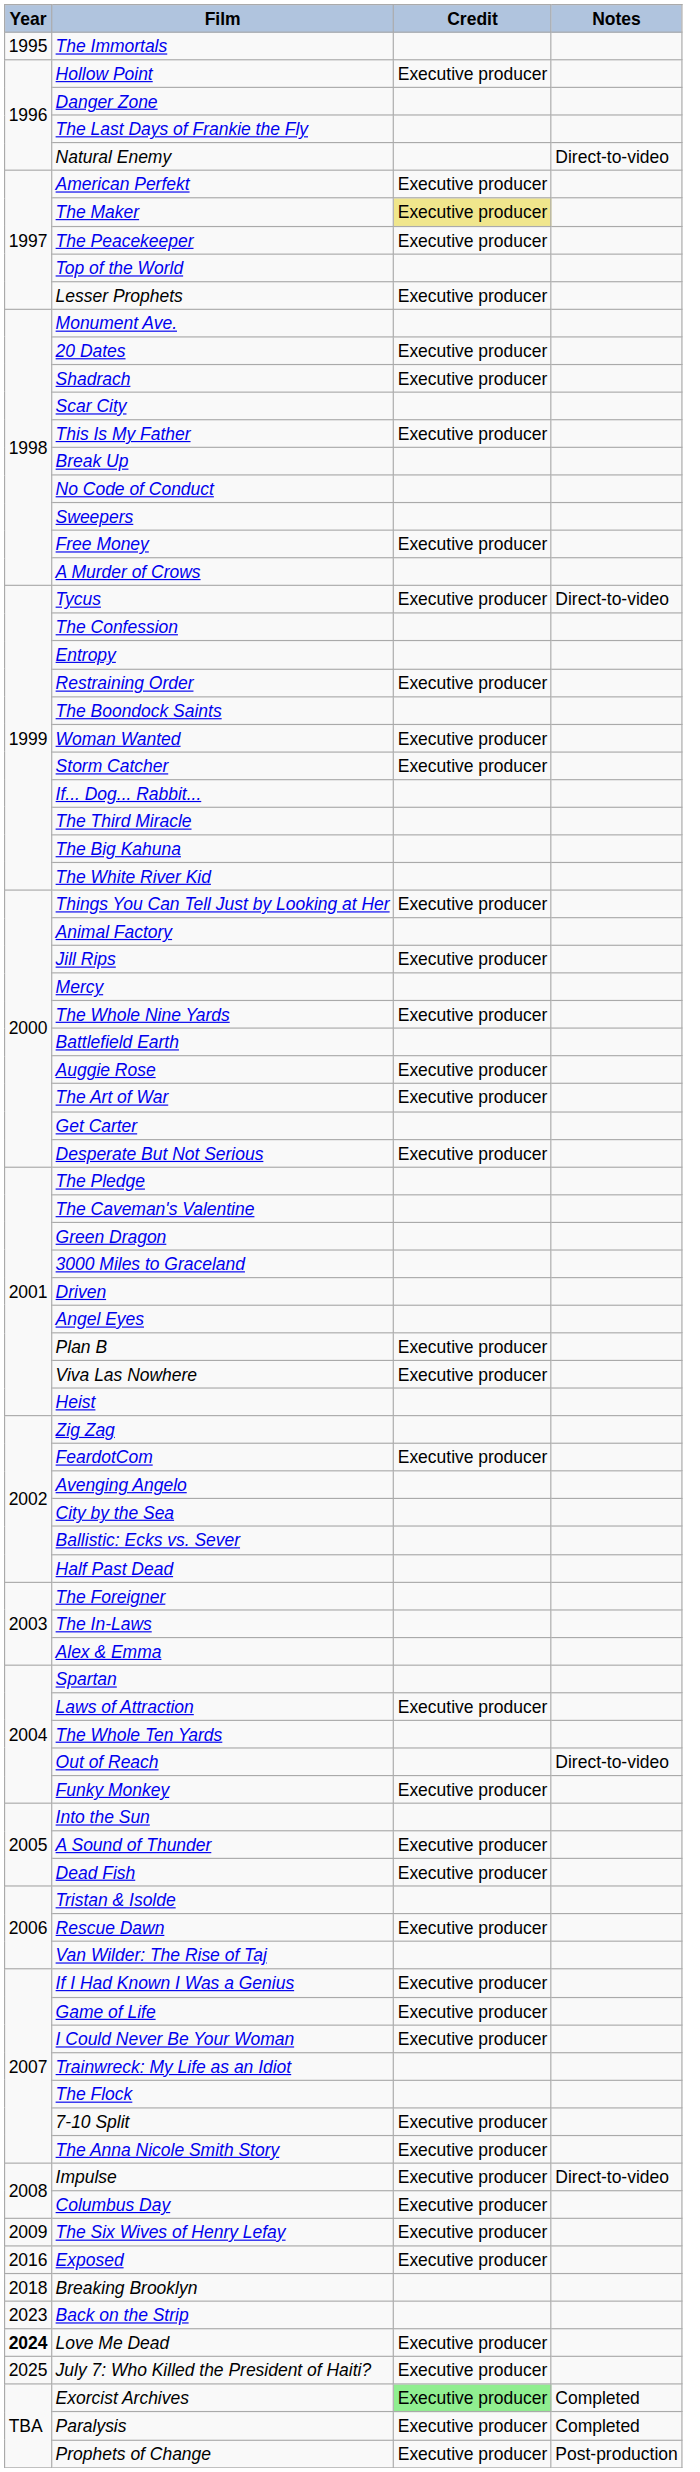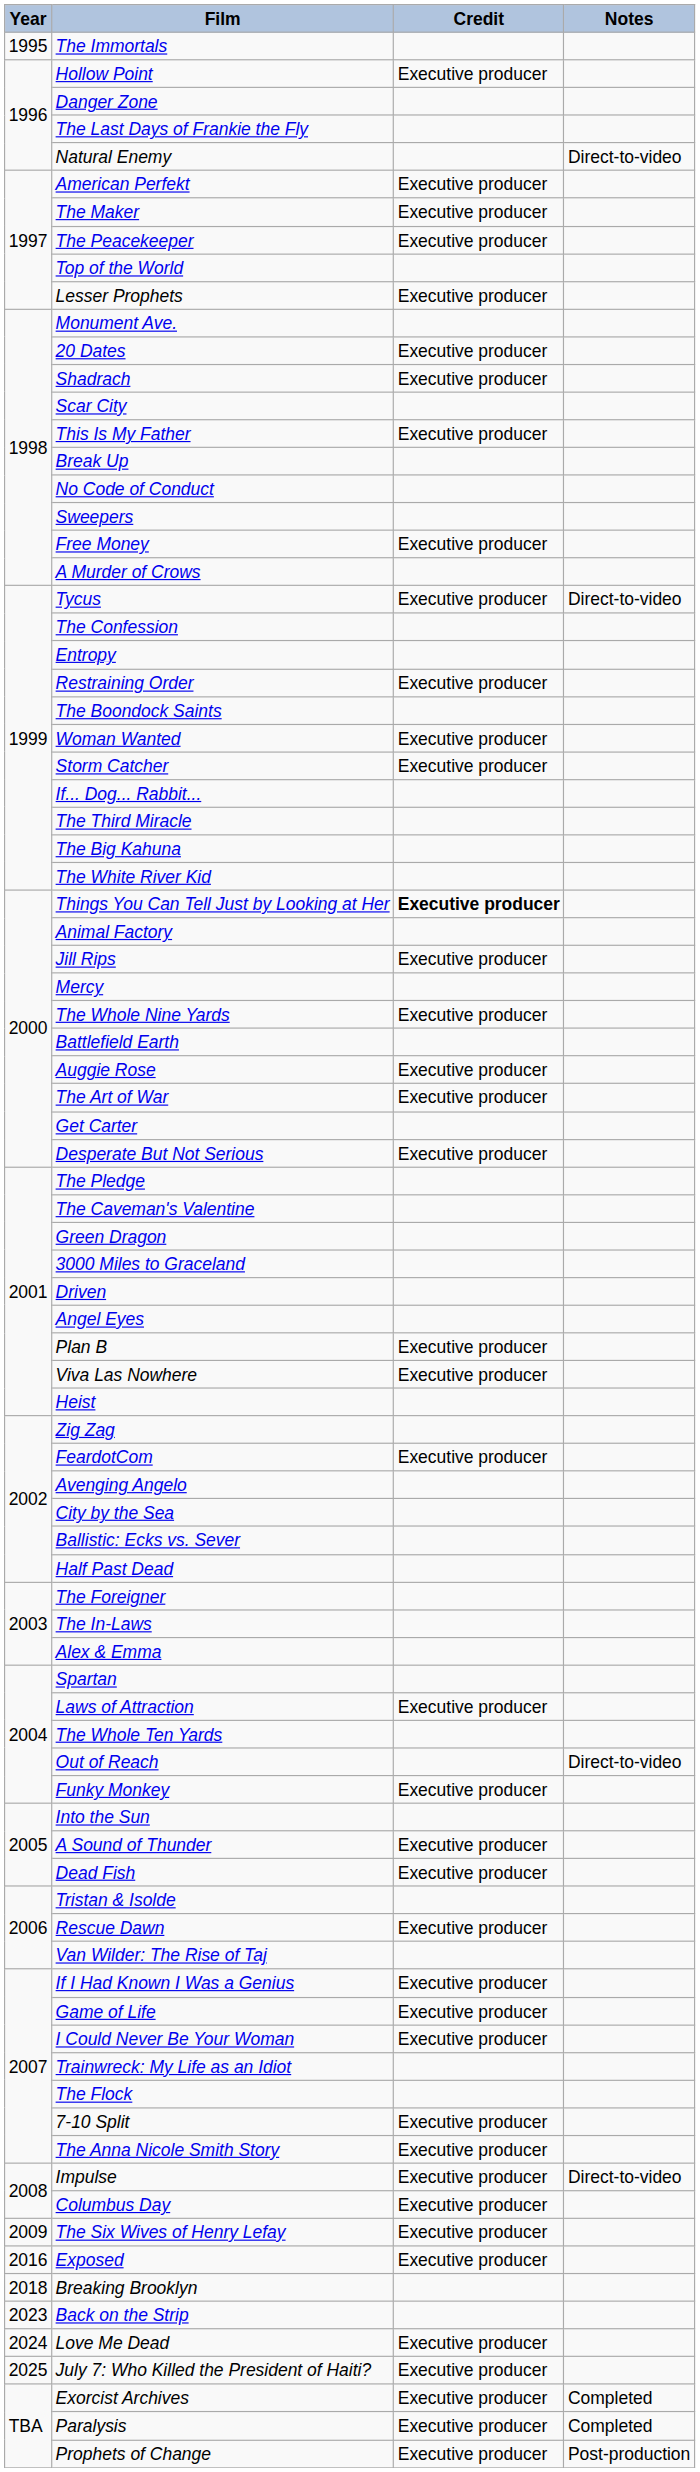(472, 212) khaki background -> (472, 212) no background
(472, 904) normal -> (479, 904) bold
(28, 2343) bold -> (28, 2343) normal
(472, 2398) lightgreen background -> (472, 2398) no background
